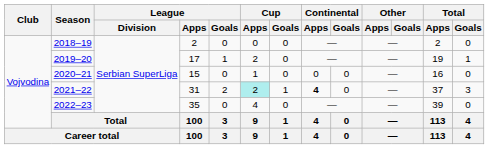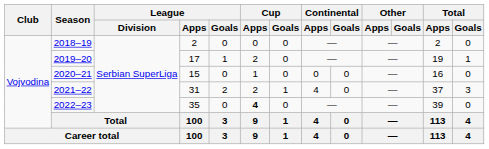(255, 90) paleturquoise background -> (255, 90) no background
(316, 90) bold -> (316, 90) normal
(255, 105) normal -> (255, 105) bold
